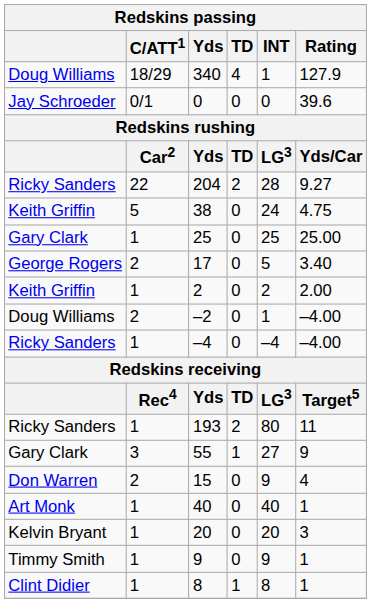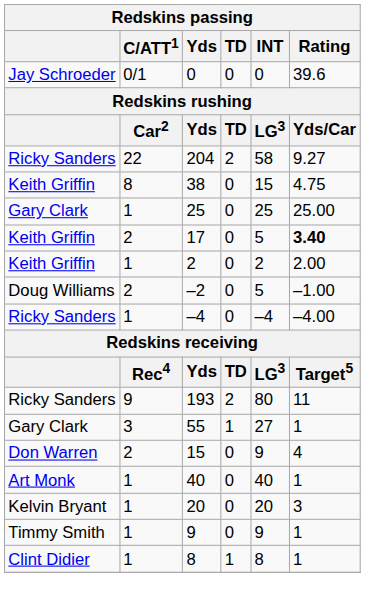- row: (207, 74)
(270, 185) 28 -> (264, 158) 58
(134, 211) 5 -> (128, 185) 8
(270, 211) 24 -> (264, 185) 15
(65, 264) George Rogers -> (52, 237) Keith Griffin
(316, 264) normal -> (309, 237) bold
(266, 316) 1 -> (259, 290) 5
(320, 316) –4.00 -> (314, 290) –1.00
(134, 427) 1 -> (128, 400) 9
(304, 453) 9 -> (298, 427) 1
